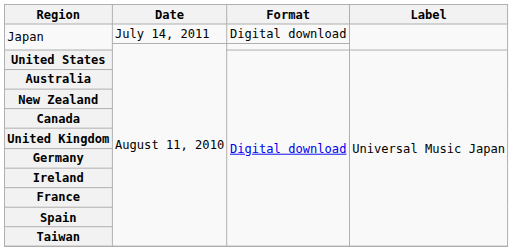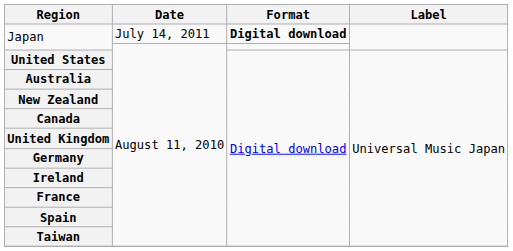(288, 34) normal -> (288, 34) bold
